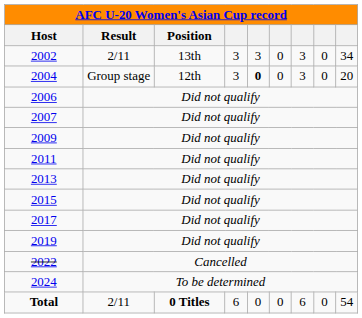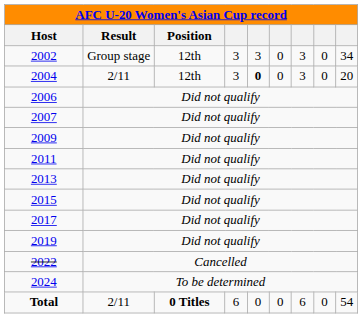(119, 55) 2/11 -> (119, 55) Group stage
(189, 55) 13th -> (189, 55) 12th
(119, 76) Group stage -> (119, 76) 2/11
